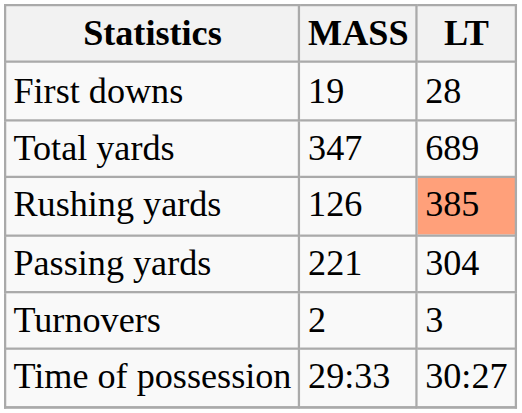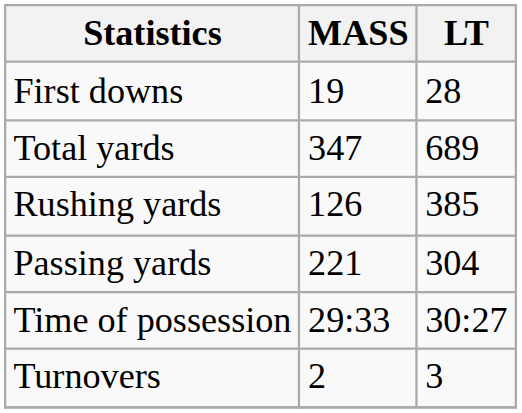(452, 205) lightsalmon background -> (452, 205) no background
rows swapped: (87, 319) <-> (152, 377)
